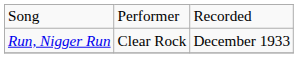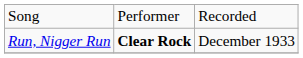(152, 40) normal -> (154, 40) bold
